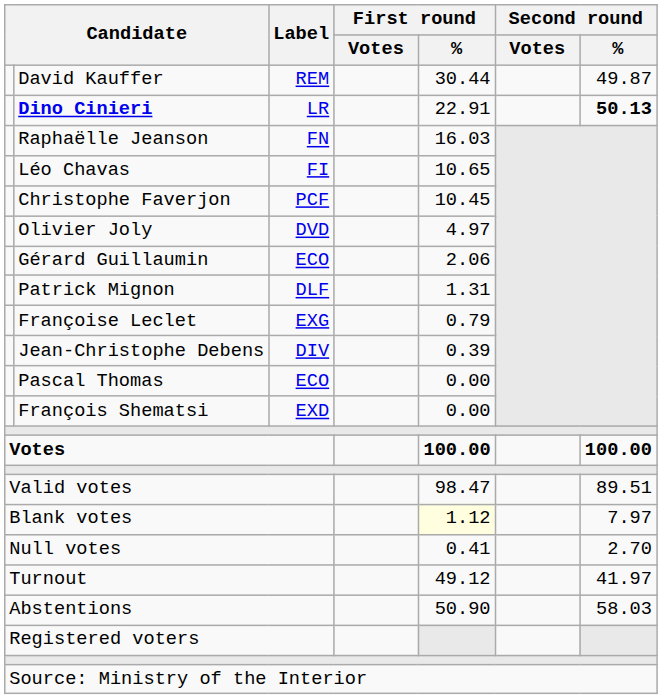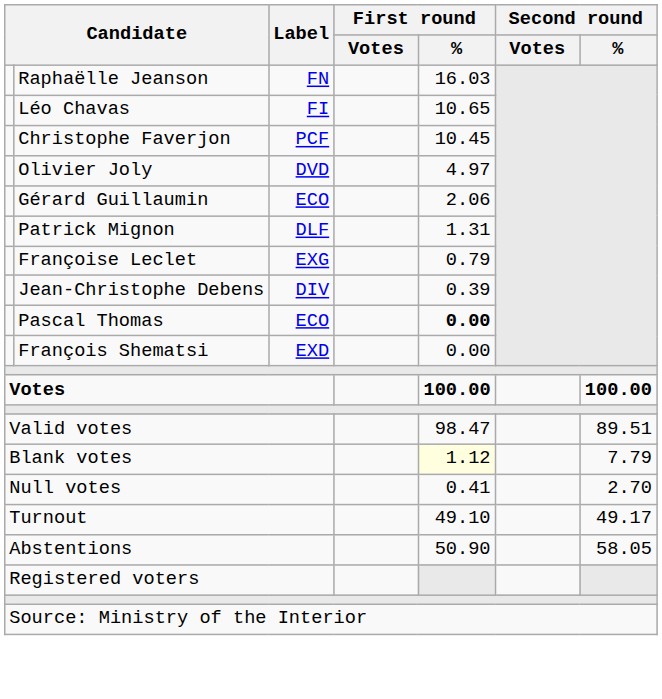- row: (91, 80)
- row: (85, 110)
(468, 381) normal -> (468, 321) bold
(630, 520) 7.97 -> (630, 460) 7.79
(463, 580) 49.12 -> (463, 520) 49.10
(624, 580) 41.97 -> (624, 520) 49.17
(624, 610) 58.03 -> (624, 550) 58.05
